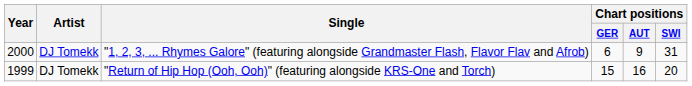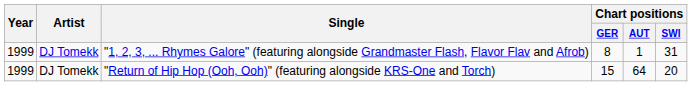(20, 52) 2000 -> (20, 52) 1999
(607, 52) 6 -> (607, 52) 8
(639, 52) 9 -> (639, 52) 1
(639, 71) 16 -> (639, 71) 64
